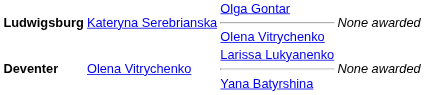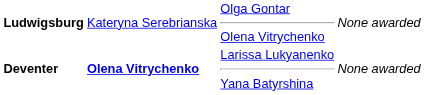(139, 69) normal -> (143, 69) bold
